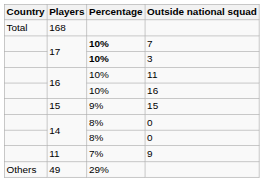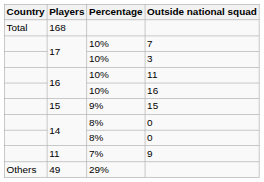(99, 43) bold -> (99, 43) normal
(99, 59) bold -> (99, 59) normal
